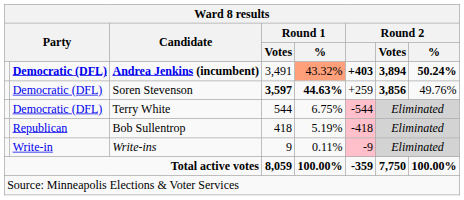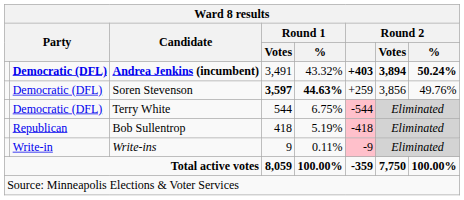(324, 71) lightsalmon background -> (324, 71) no background
(393, 90) bold -> (393, 90) normal
